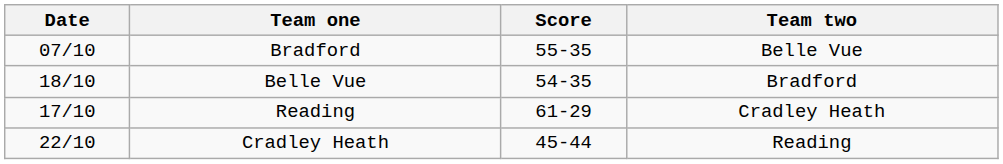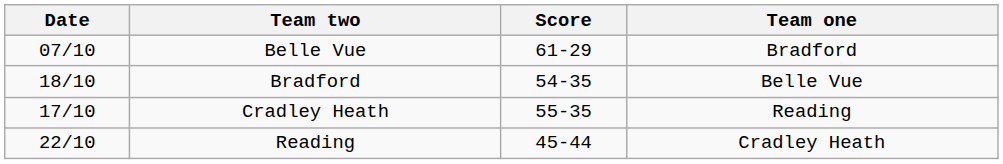columns swapped: (315, 20) <-> (812, 20)
(564, 51) 55-35 -> (564, 51) 61-29
(564, 112) 61-29 -> (564, 112) 55-35
